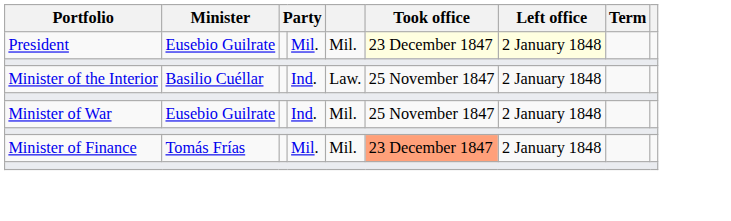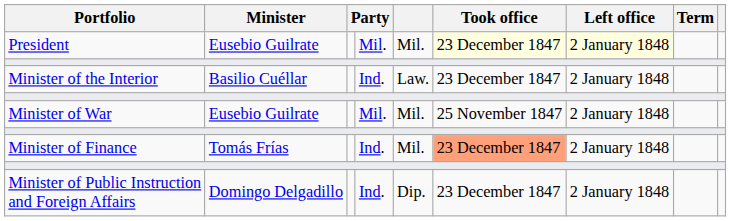(432, 79) 25 November 1847 -> (499, 79) 23 December 1847
(304, 114) Ind. -> (373, 114) Mil.
(305, 148) Mil. -> (372, 148) Ind.
+ row: (105, 192)
